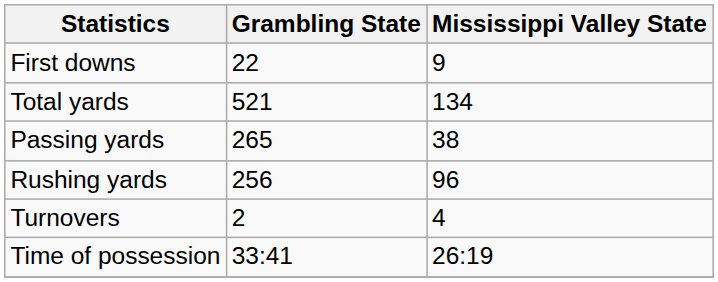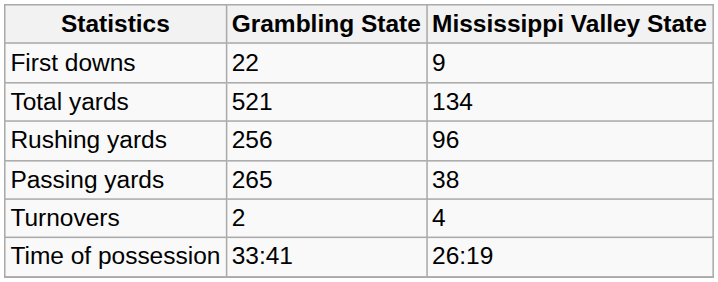rows swapped: (89, 179) <-> (87, 140)
